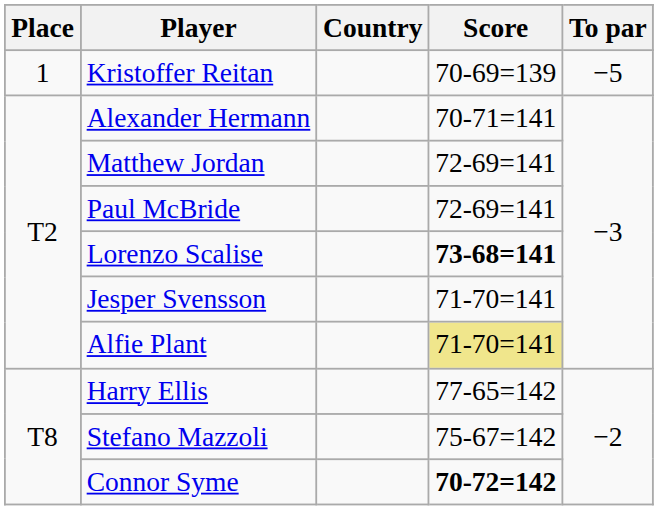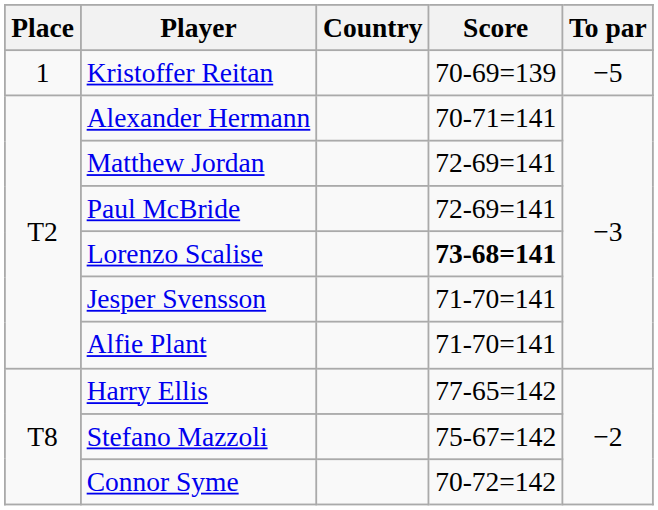(496, 344) khaki background -> (496, 344) no background
(496, 481) bold -> (496, 481) normal
